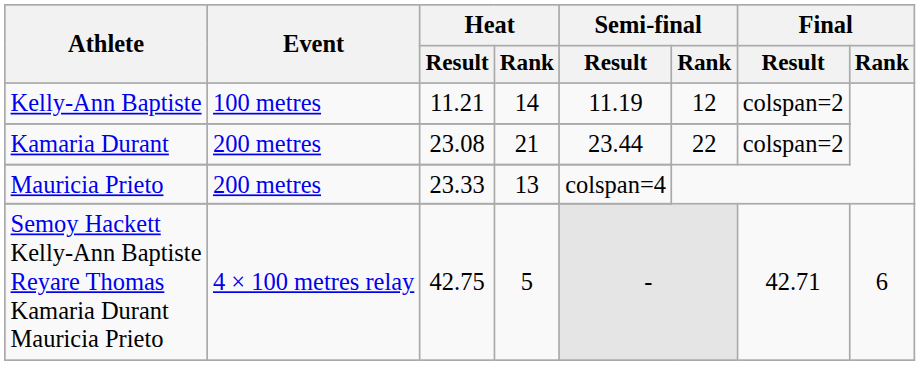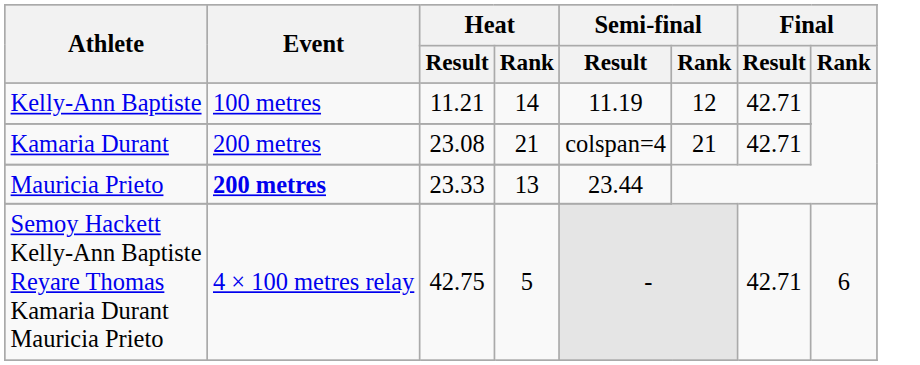(793, 103) colspan=2 -> (774, 103) 42.71
(616, 144) 23.44 -> (616, 144) colspan=4
(704, 144) 22 -> (704, 144) 21
(793, 144) colspan=2 -> (774, 144) 42.71
(267, 184) normal -> (269, 184) bold
(616, 184) colspan=4 -> (616, 184) 23.44
